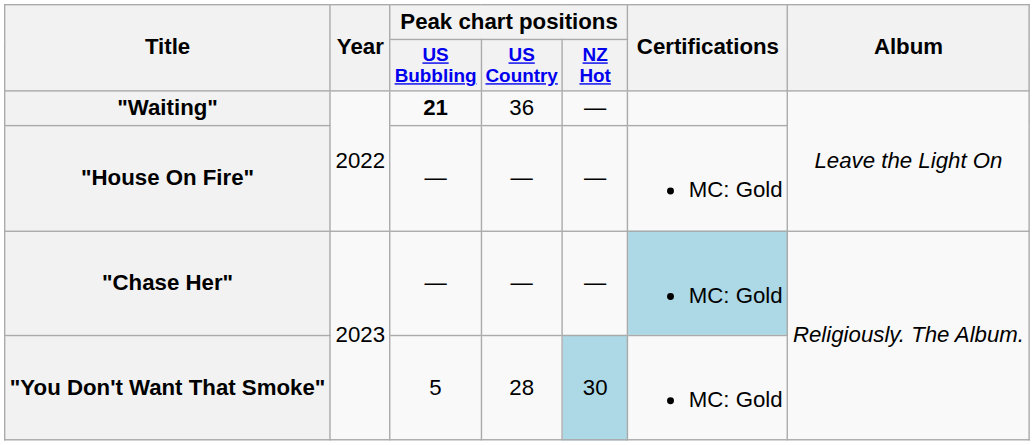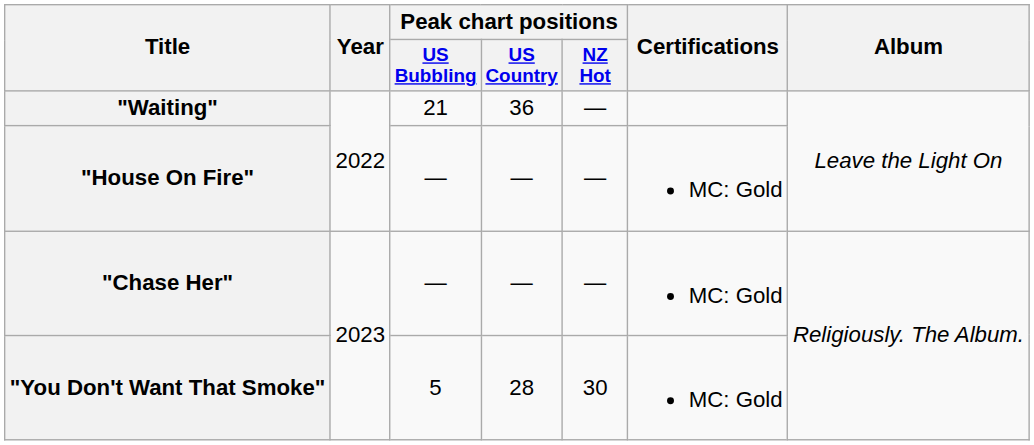(436, 108) bold -> (436, 108) normal
(708, 296) lightblue background -> (708, 296) no background
(595, 387) lightblue background -> (595, 387) no background
